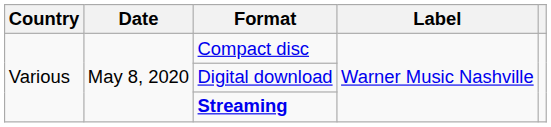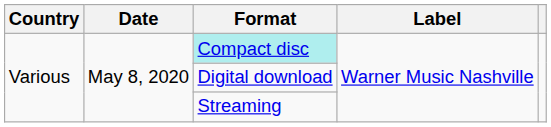(253, 48) no background -> (253, 48) paleturquoise background
(243, 106) bold -> (240, 106) normal
